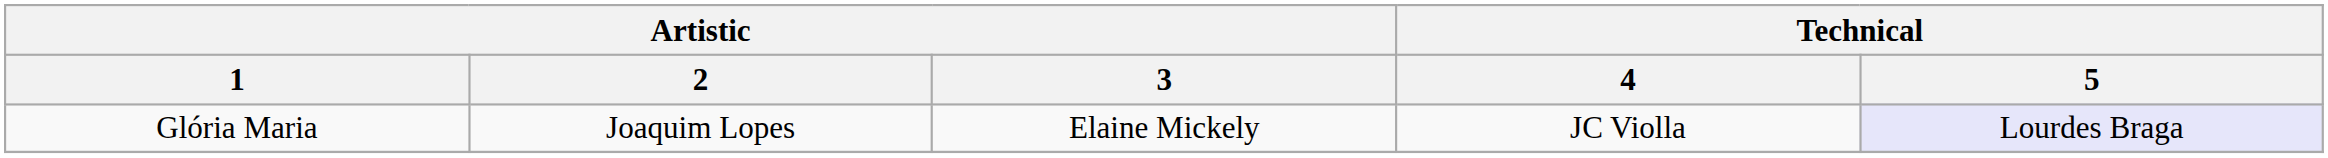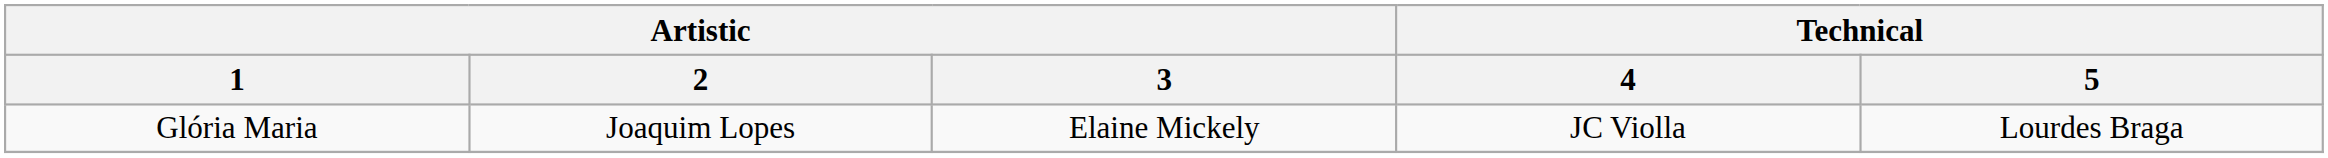(2092, 128) lavender background -> (2092, 128) no background
